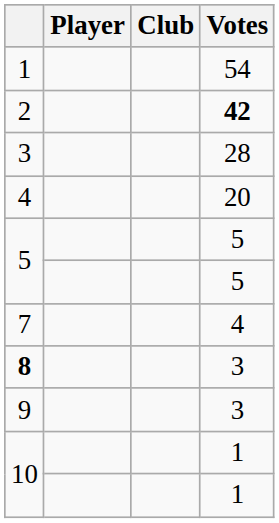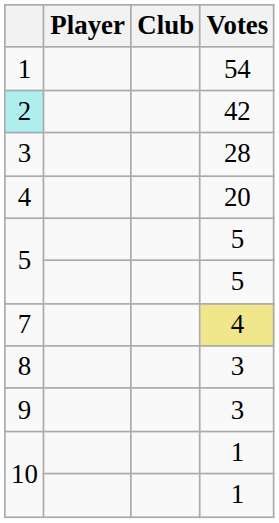(24, 111) no background -> (24, 111) paleturquoise background
(237, 111) bold -> (237, 111) normal
(237, 324) no background -> (237, 324) khaki background
(24, 366) bold -> (24, 366) normal
